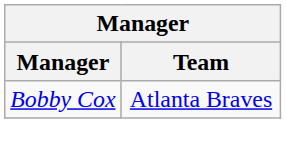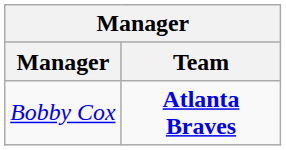(201, 99) normal -> (201, 112) bold
